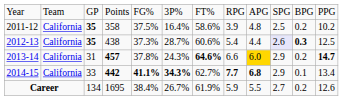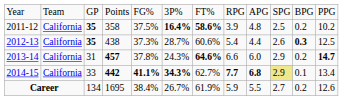(177, 27) normal -> (178, 27) bold
(208, 27) normal -> (208, 27) bold
(279, 42) lavender background -> (279, 42) no background
(255, 57) gold background -> (255, 57) no background
(279, 73) no background -> (279, 73) khaki background
